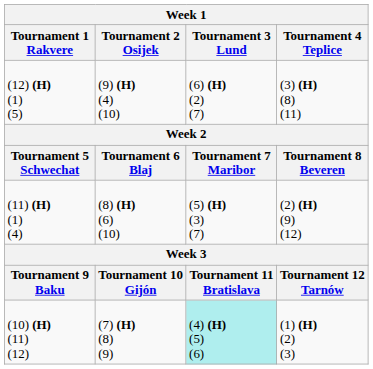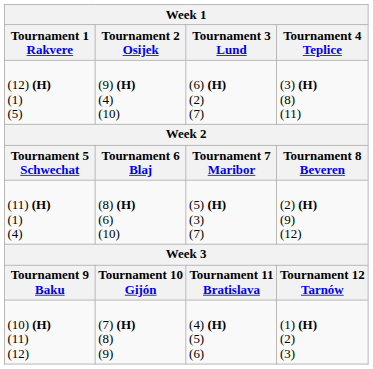(208, 339) paleturquoise background -> (208, 339) no background
